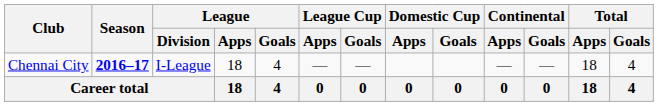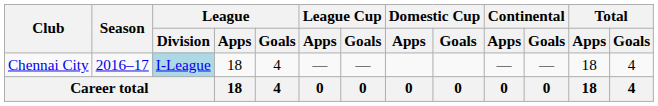(122, 64) bold -> (122, 64) normal
(183, 64) no background -> (183, 64) lightblue background
